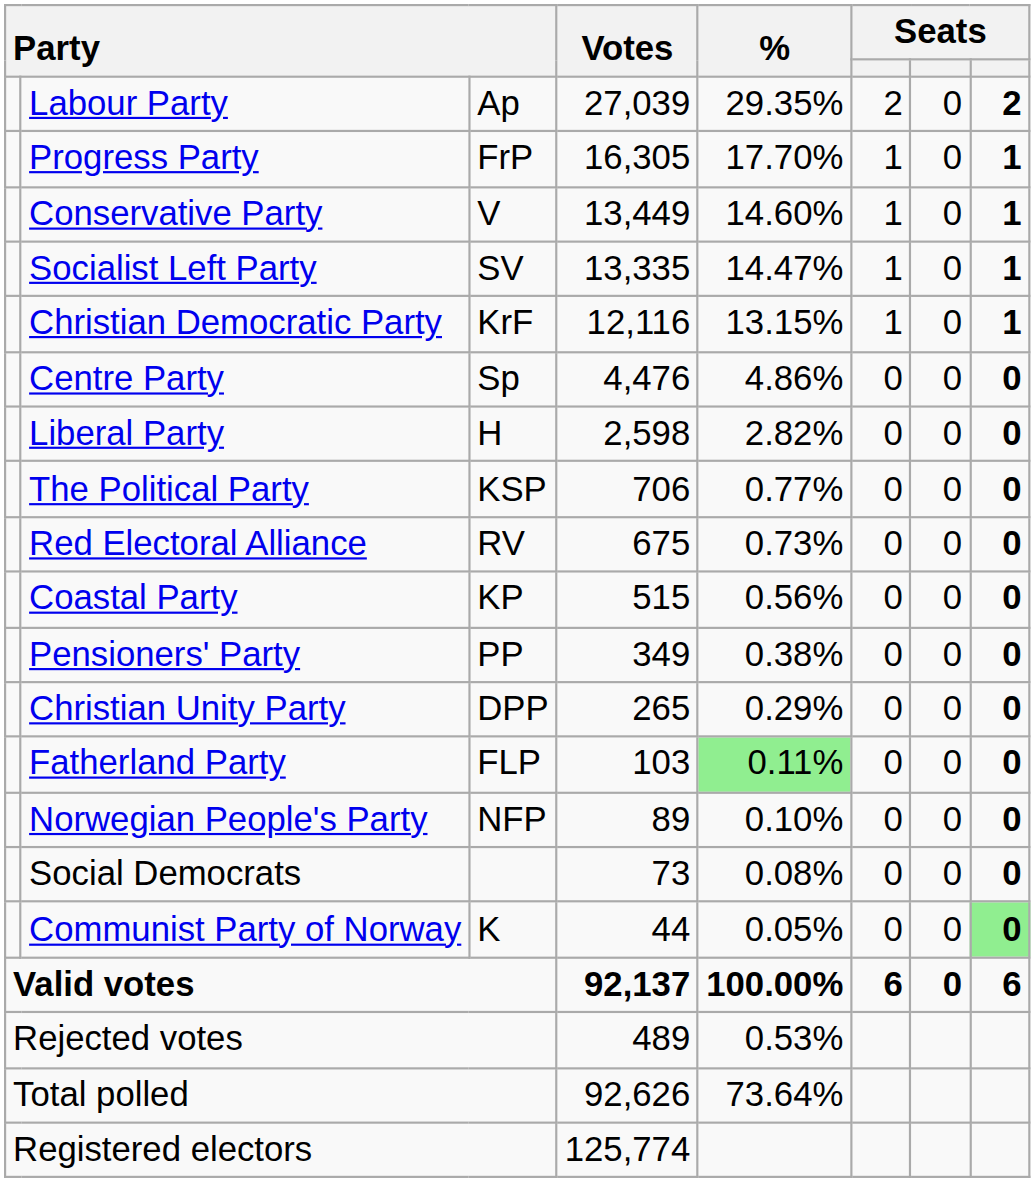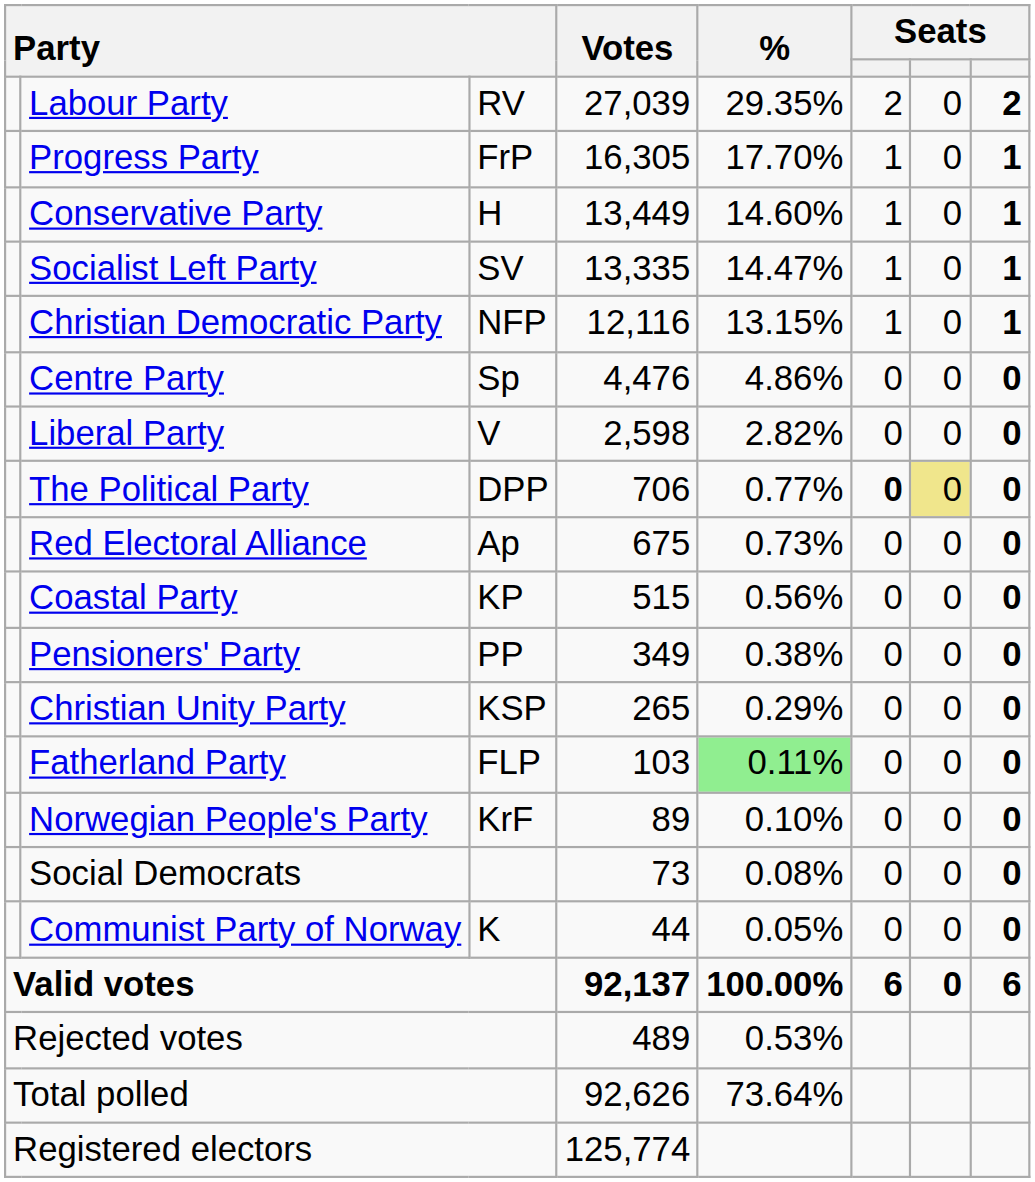(499, 103) Ap -> (501, 103) RV
(489, 213) V -> (490, 213) H
(505, 323) KrF -> (512, 323) NFP
(490, 433) H -> (489, 433) V
(512, 488) KSP -> (513, 488) DPP
(893, 488) normal -> (893, 488) bold
(952, 488) no background -> (952, 488) khaki background
(501, 543) RV -> (499, 543) Ap
(513, 708) DPP -> (512, 708) KSP
(512, 818) NFP -> (505, 818) KrF
(1012, 929) lightgreen background -> (1012, 929) no background
